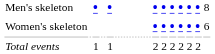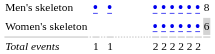(207, 26) no background -> (207, 26) lightgrey background
